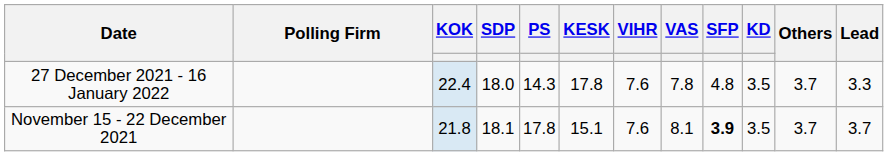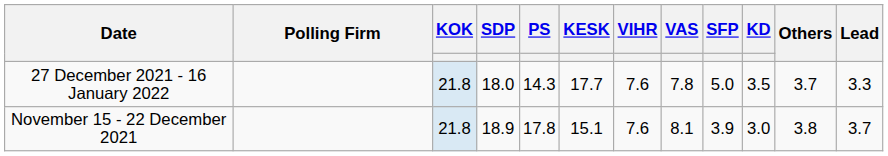(455, 84) 22.4 -> (455, 84) 21.8
(587, 84) 17.8 -> (587, 84) 17.7
(722, 84) 4.8 -> (722, 84) 5.0
(498, 129) 18.1 -> (498, 129) 18.9
(722, 129) bold -> (722, 129) normal
(759, 129) 3.5 -> (759, 129) 3.0
(805, 129) 3.7 -> (805, 129) 3.8
